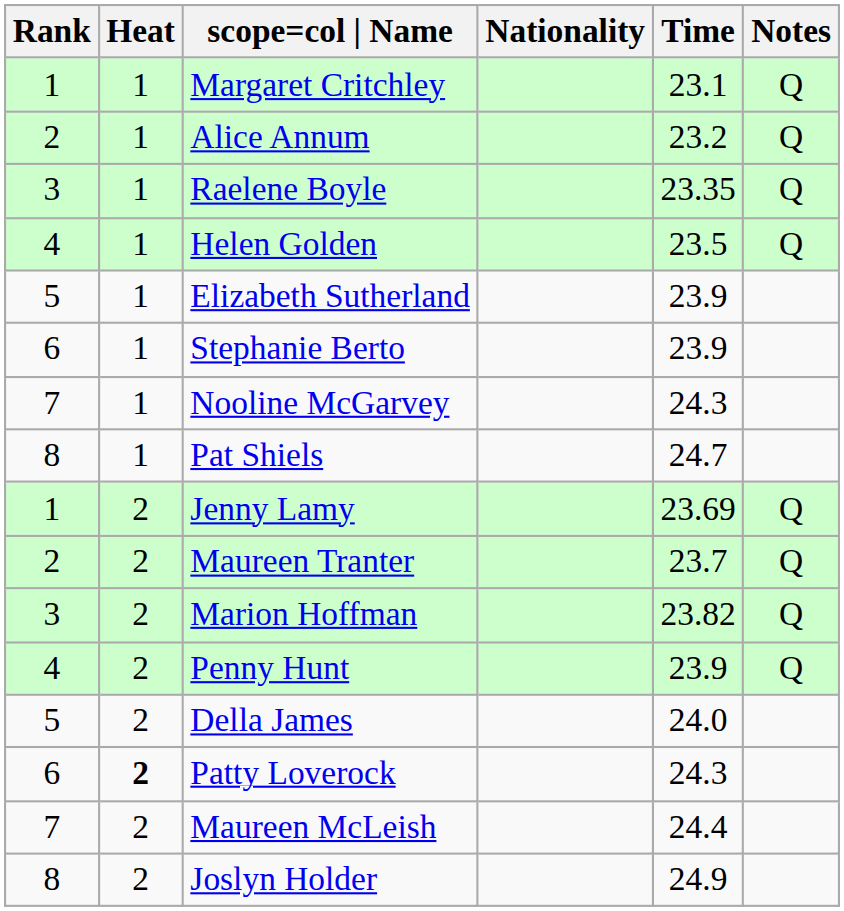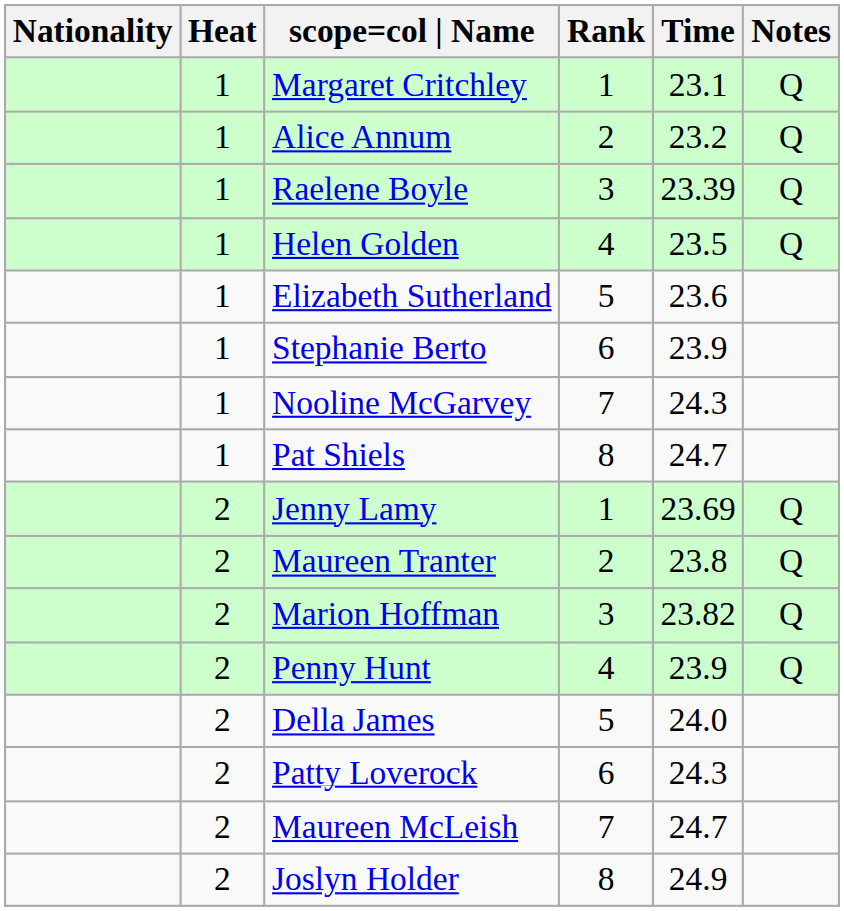columns swapped: (52, 31) <-> (565, 31)
(698, 190) 23.35 -> (698, 190) 23.39
(698, 296) 23.9 -> (698, 296) 23.6
(698, 561) 23.7 -> (698, 561) 23.8
(141, 773) bold -> (222, 773) normal
(698, 826) 24.4 -> (698, 826) 24.7
